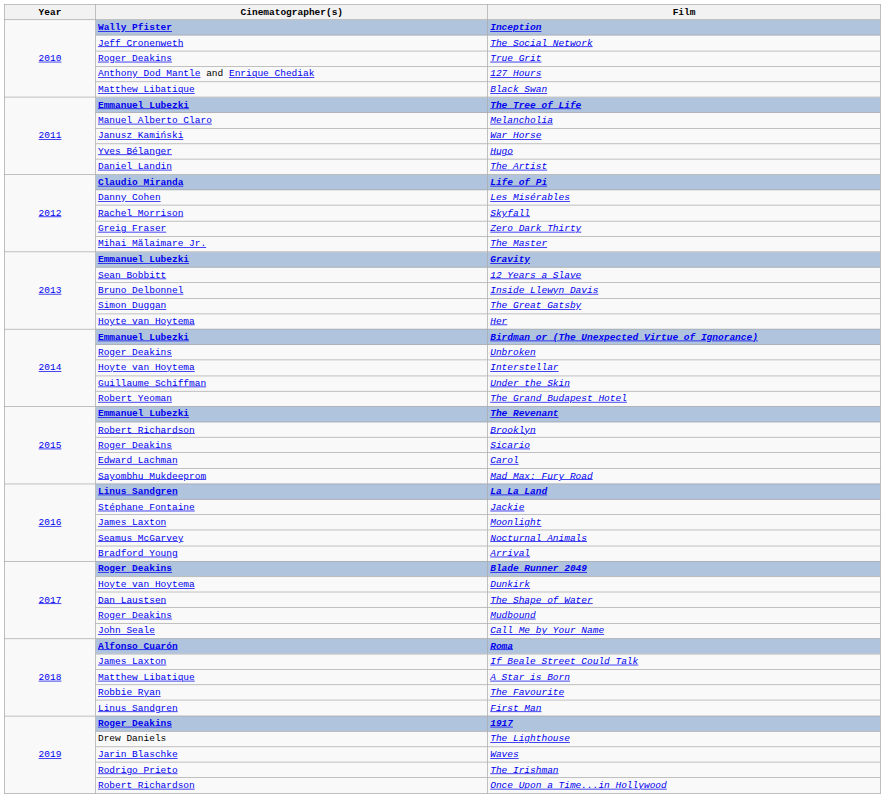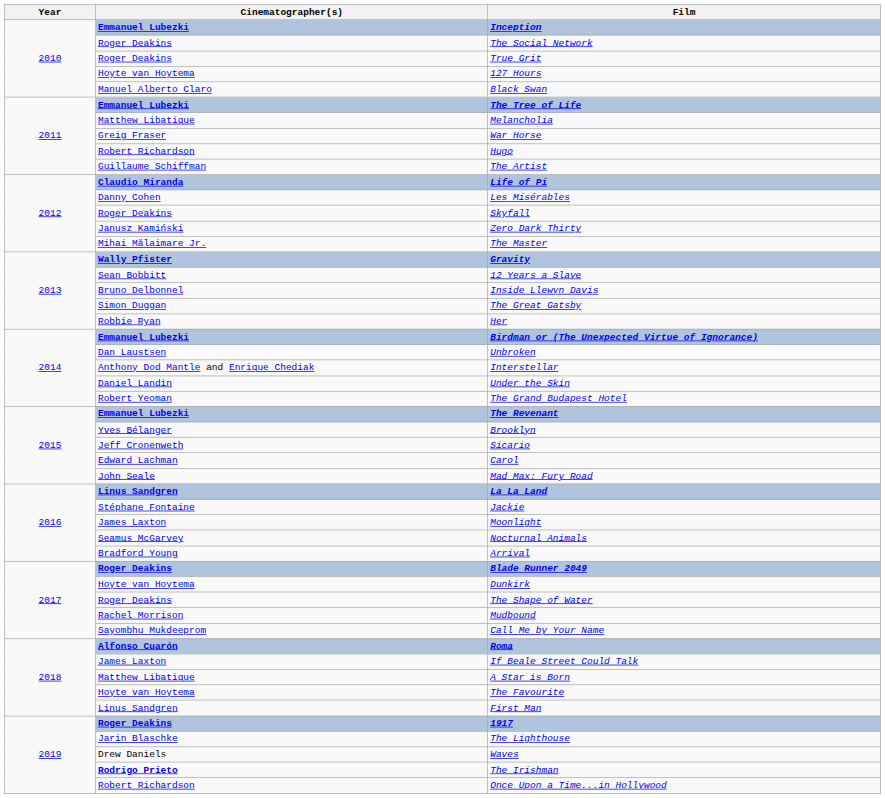(135, 28) Wally Pfister -> (143, 28) Emmanuel Lubezki
(141, 43) Jeff Cronenweth -> (135, 43) Roger Deakins
(206, 74) Anthony Dod Mantle and Enrique Chediak -> (146, 74) Hoyte van Hoytema
(146, 89) Matthew Libatique -> (155, 89) Manuel Alberto Claro
(155, 120) Manuel Alberto Claro -> (146, 120) Matthew Libatique
(141, 136) Janusz Kamiński -> (132, 136) Greig Fraser
(135, 151) Yves Bélanger -> (146, 151) Robert Richardson
(135, 167) Daniel Landin -> (152, 167) Guillaume Schiffman
(141, 213) Rachel Morrison -> (135, 213) Roger Deakins
(132, 229) Greig Fraser -> (141, 229) Janusz Kamiński
(143, 260) Emmanuel Lubezki -> (135, 260) Wally Pfister
(146, 321) Hoyte van Hoytema -> (129, 321) Robbie Ryan
(135, 352) Roger Deakins -> (132, 352) Dan Laustsen
(146, 368) Hoyte van Hoytema -> (206, 368) Anthony Dod Mantle and Enrique Chediak
(152, 383) Guillaume Schiffman -> (135, 383) Daniel Landin
(146, 430) Robert Richardson -> (135, 430) Yves Bélanger
(135, 445) Roger Deakins -> (141, 445) Jeff Cronenweth
(152, 476) Sayombhu Mukdeeprom -> (126, 476) John Seale
(132, 600) Dan Laustsen -> (135, 600) Roger Deakins
(135, 615) Roger Deakins -> (141, 615) Rachel Morrison
(126, 631) John Seale -> (152, 631) Sayombhu Mukdeeprom
(129, 693) Robbie Ryan -> (146, 693) Hoyte van Hoytema
(132, 739) Drew Daniels -> (138, 739) Jarin Blaschke
(138, 755) Jarin Blaschke -> (132, 755) Drew Daniels
(138, 770) normal -> (138, 770) bold
